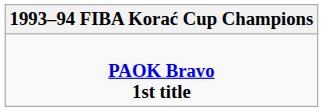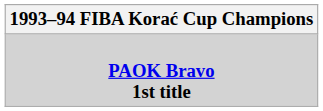(161, 80) no background -> (161, 80) lightgrey background
